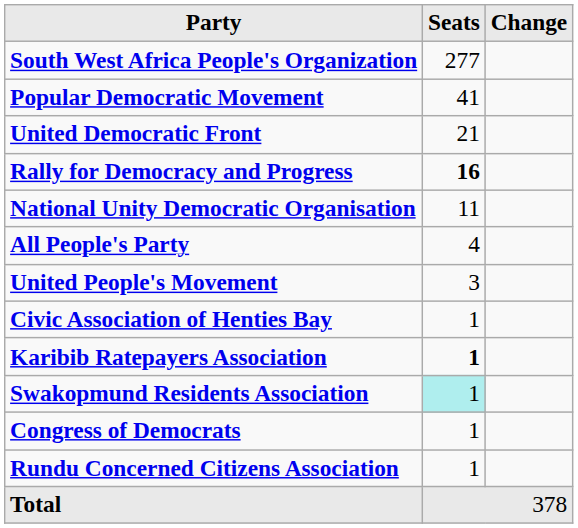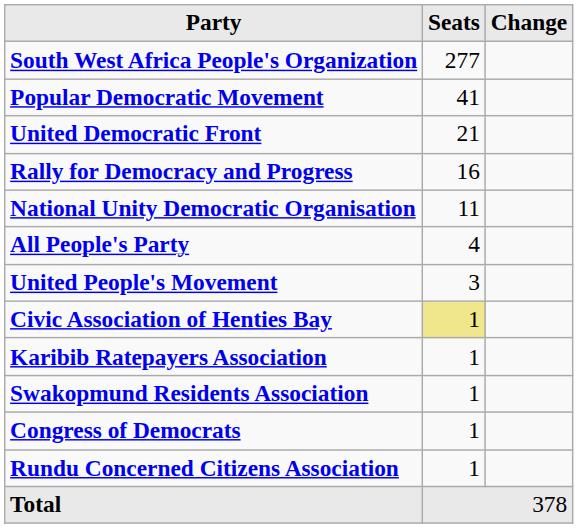(468, 171) bold -> (468, 171) normal
(474, 319) no background -> (474, 319) khaki background
(474, 356) bold -> (474, 356) normal
(474, 393) paleturquoise background -> (474, 393) no background
